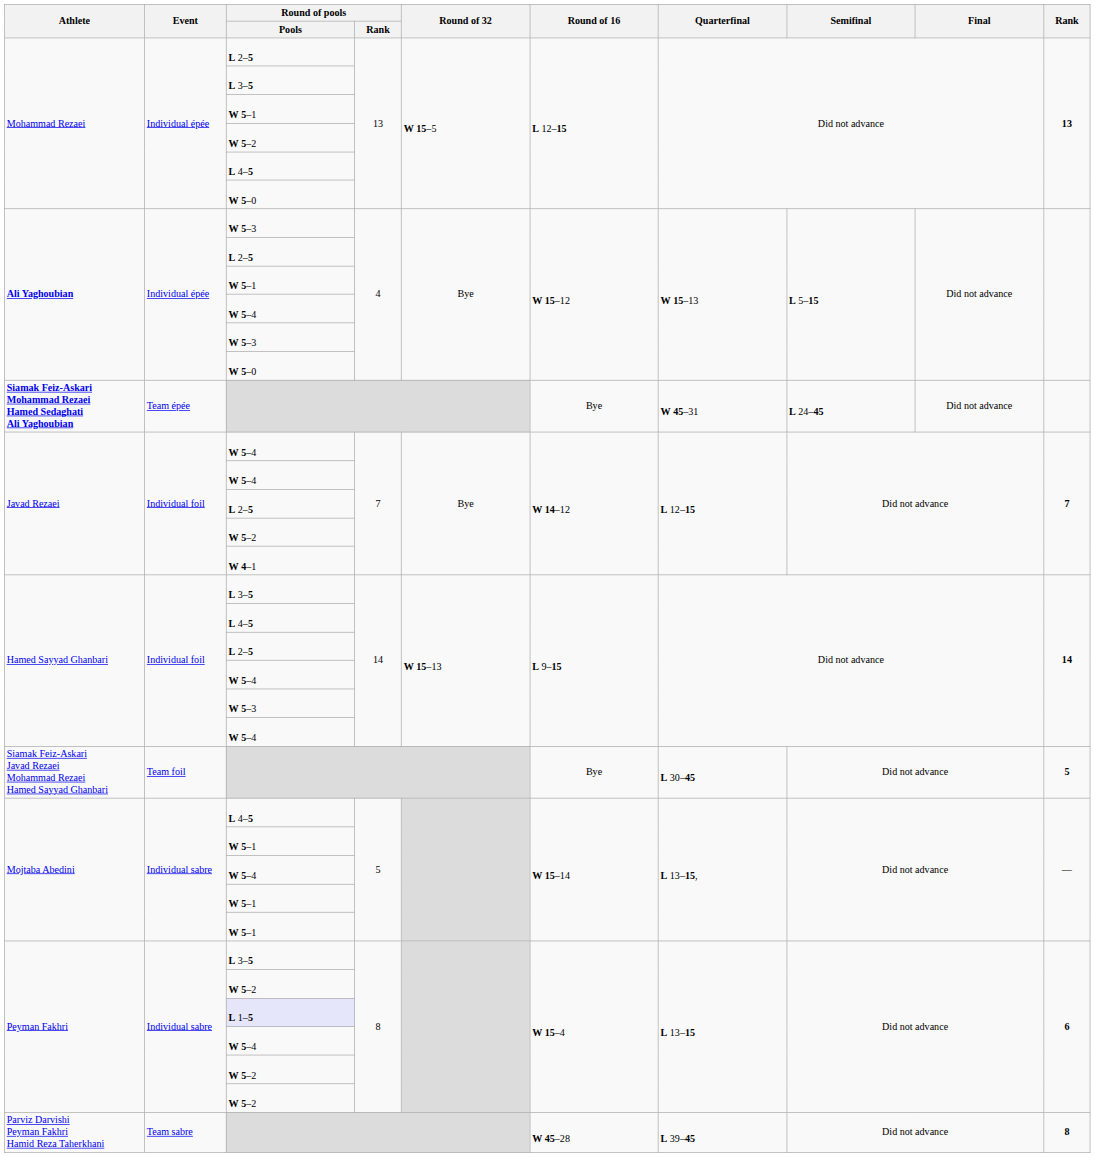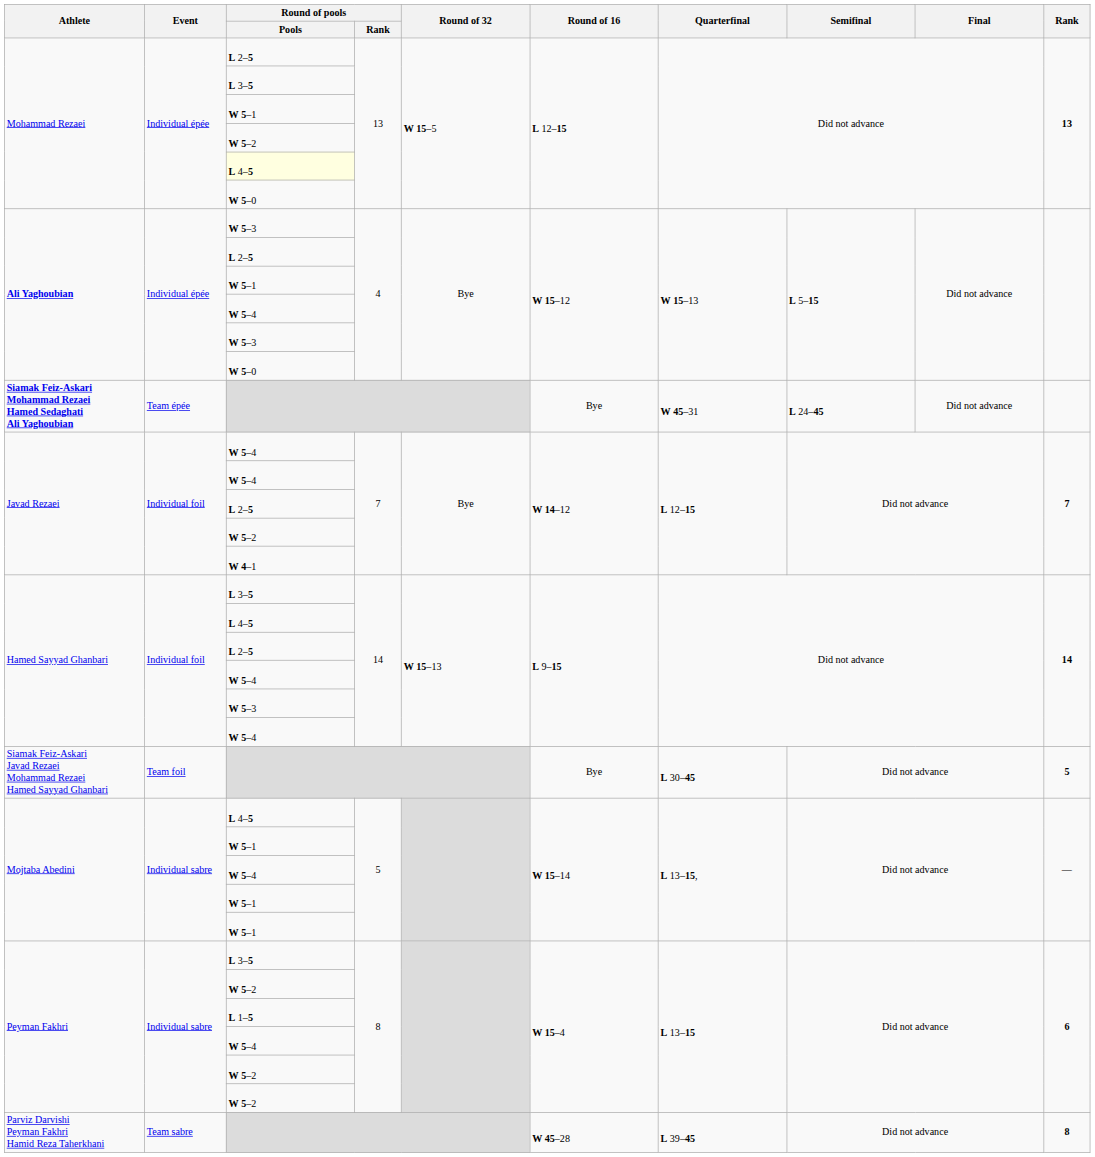(241, 172) no background -> (241, 172) lightyellow background
(241, 1018) lavender background -> (241, 1018) no background
